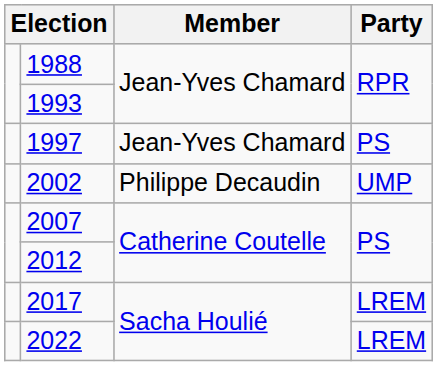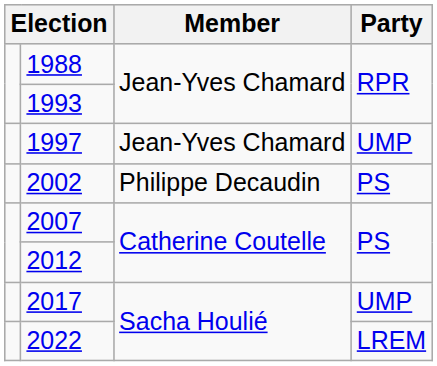(373, 143) PS -> (385, 143) UMP
(385, 182) UMP -> (373, 182) PS
(391, 301) LREM -> (385, 301) UMP
